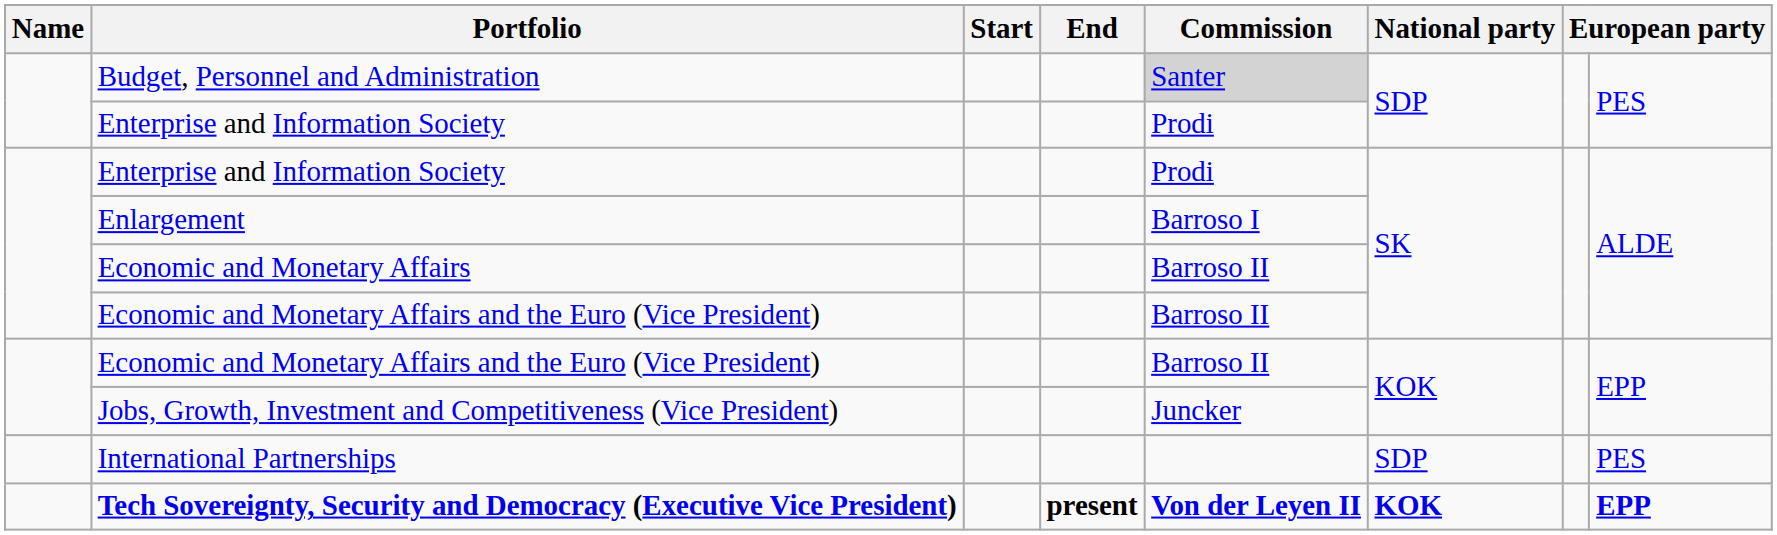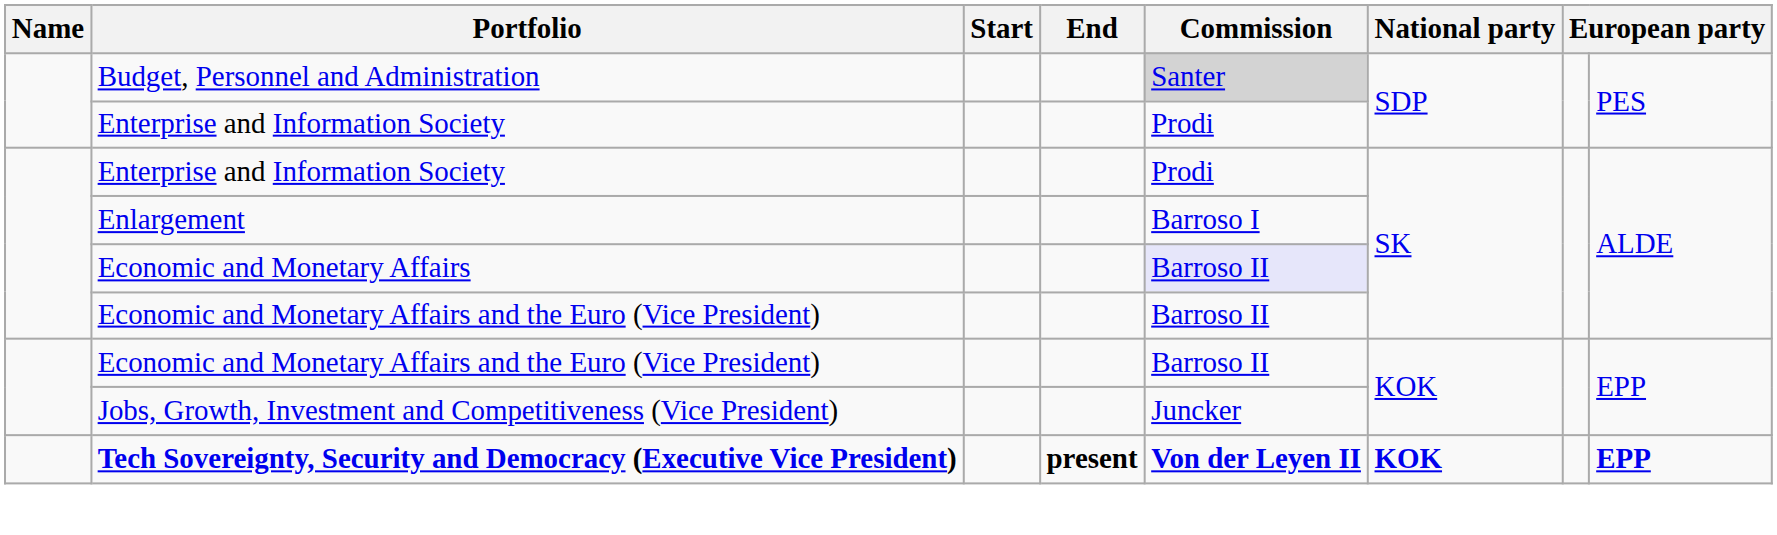(1210, 267) no background -> (1210, 267) lavender background
- row: (247, 458)
